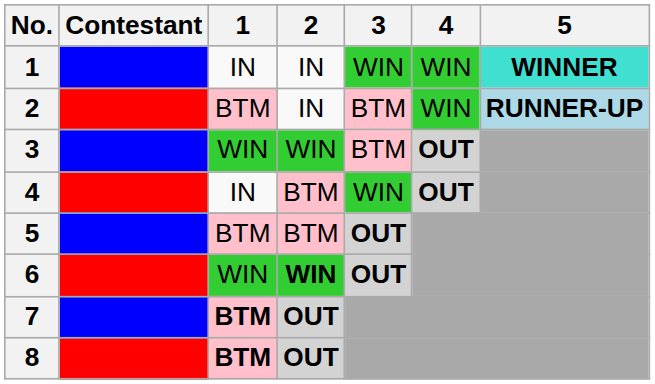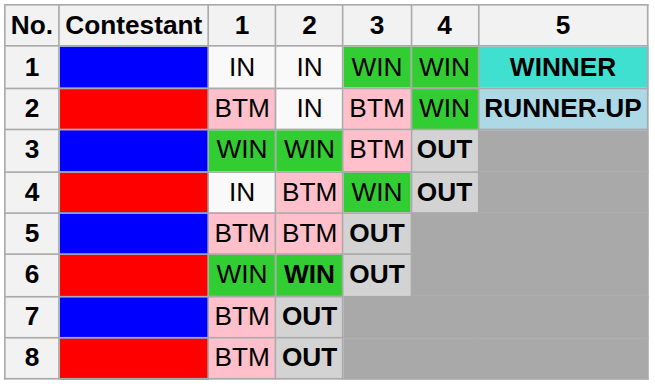(243, 316) bold -> (242, 316) normal
(243, 358) bold -> (242, 358) normal
